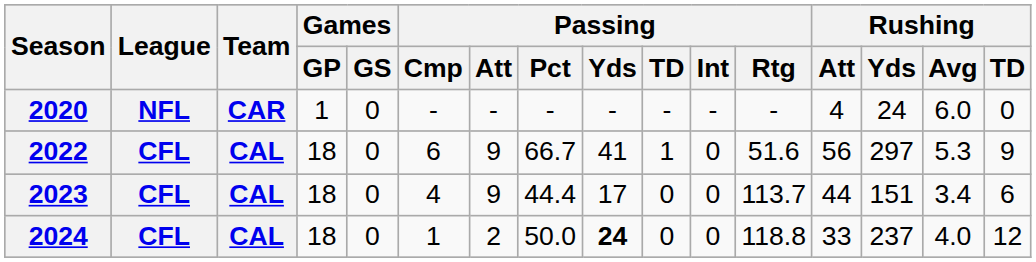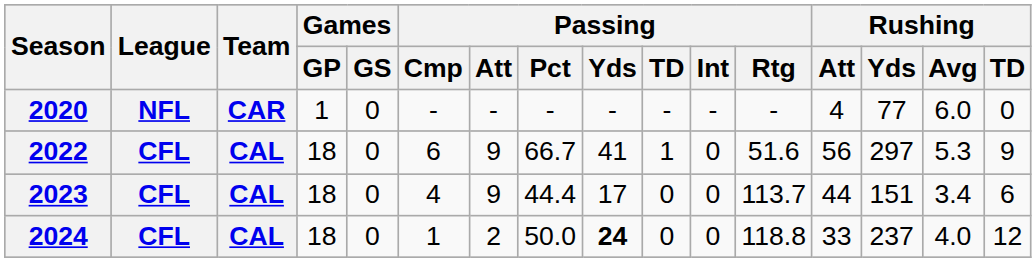(892, 109) 24 -> (892, 109) 77
